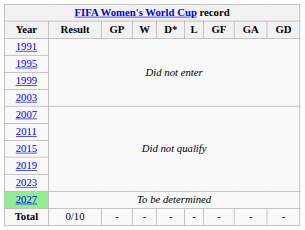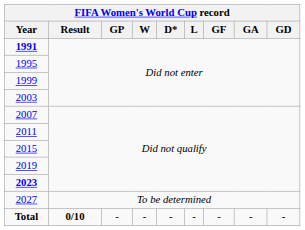(26, 47) normal -> (26, 47) bold
(26, 183) normal -> (26, 183) bold
(26, 200) lightgreen background -> (26, 200) no background
(75, 217) normal -> (75, 217) bold
